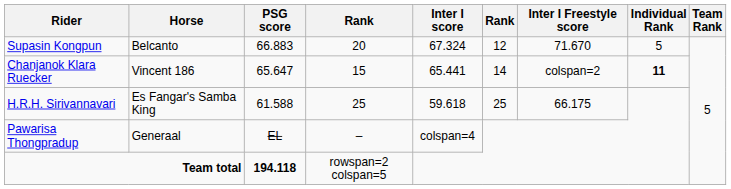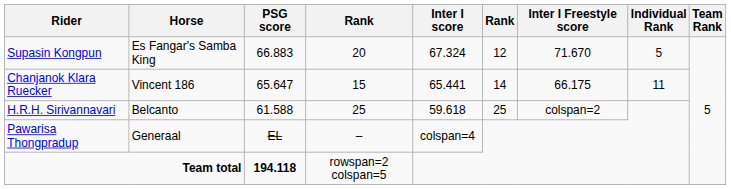(155, 46) Belcanto -> (184, 53) Es Fangar's Samba King
(573, 72) colspan=2 -> (573, 85) 66.175
(659, 72) bold -> (659, 85) normal
(184, 104) Es Fangar's Samba King -> (155, 111) Belcanto
(573, 104) 66.175 -> (573, 111) colspan=2
